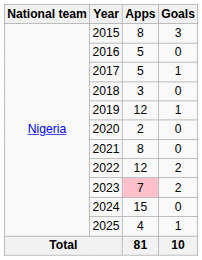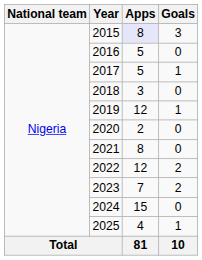(140, 33) no background -> (140, 33) lavender background
(140, 187) pink background -> (140, 187) no background
